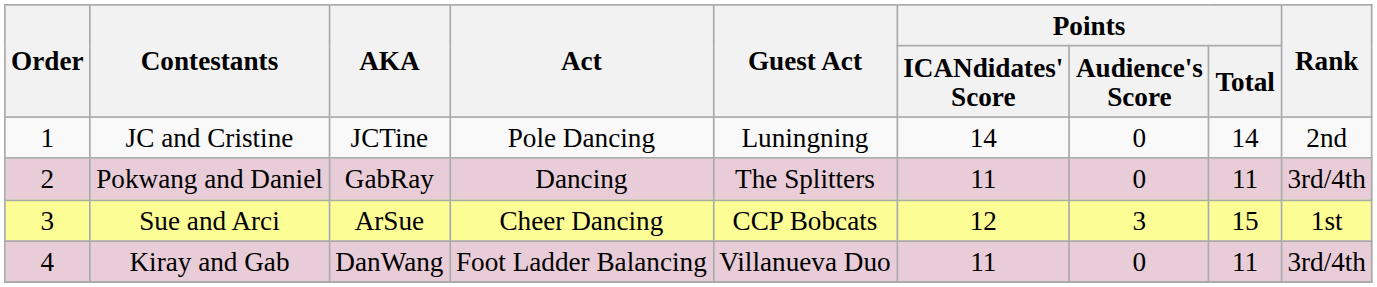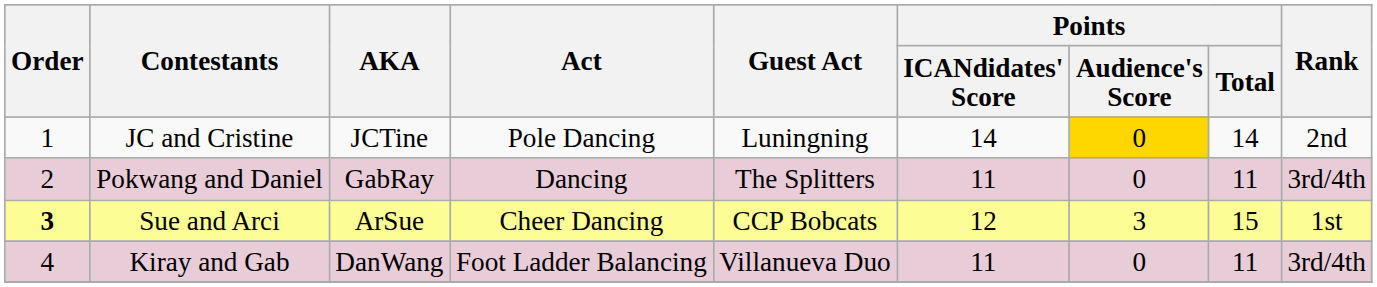(1139, 137) no background -> (1139, 137) gold background
(47, 220) normal -> (47, 220) bold
